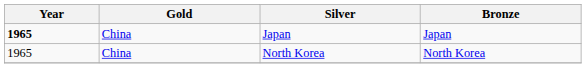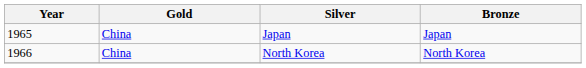(20, 33) bold -> (20, 33) normal
(20, 53) 1965 -> (20, 53) 1966
